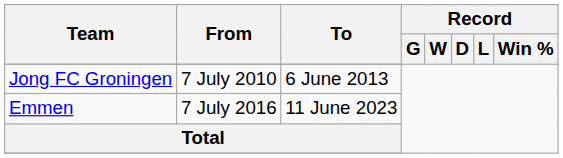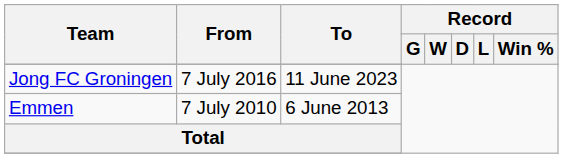(229, 78) 7 July 2010 -> (229, 78) 7 July 2016
(337, 78) 6 June 2013 -> (341, 78) 11 June 2023
(229, 108) 7 July 2016 -> (229, 108) 7 July 2010
(341, 108) 11 June 2023 -> (337, 108) 6 June 2013
